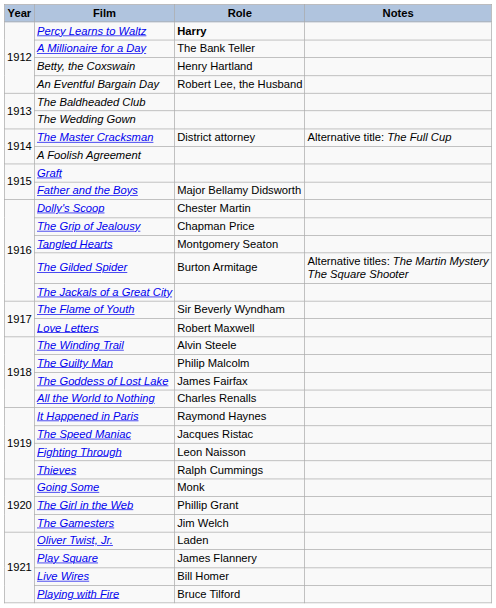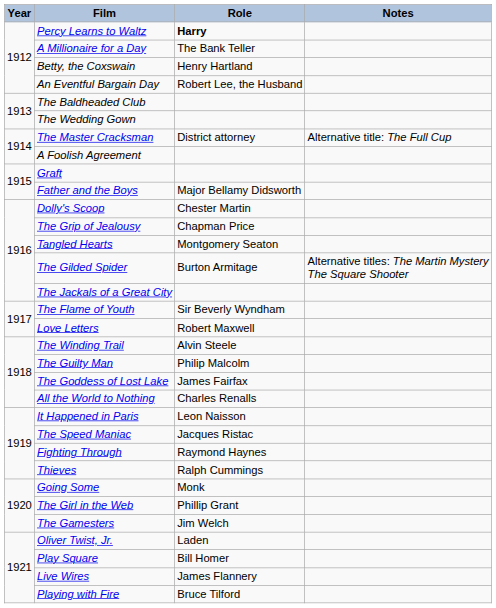(222, 416) Raymond Haynes -> (211, 416) Leon Naisson
(211, 452) Leon Naisson -> (222, 452) Raymond Haynes
(217, 558) James Flannery -> (203, 558) Bill Homer
(203, 576) Bill Homer -> (217, 576) James Flannery
